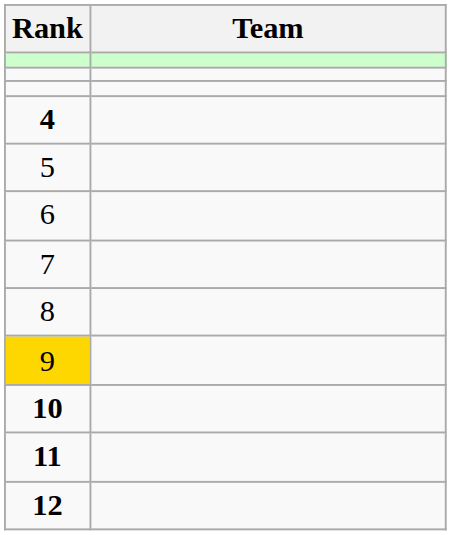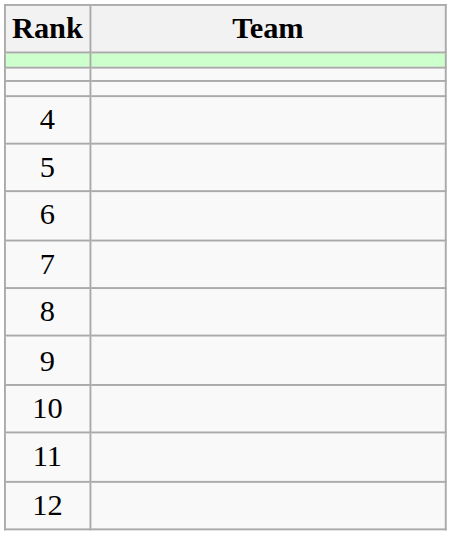(47, 118) bold -> (47, 118) normal
(47, 359) gold background -> (47, 359) no background
(47, 408) bold -> (47, 408) normal
(47, 456) bold -> (47, 456) normal
(47, 504) bold -> (47, 504) normal
